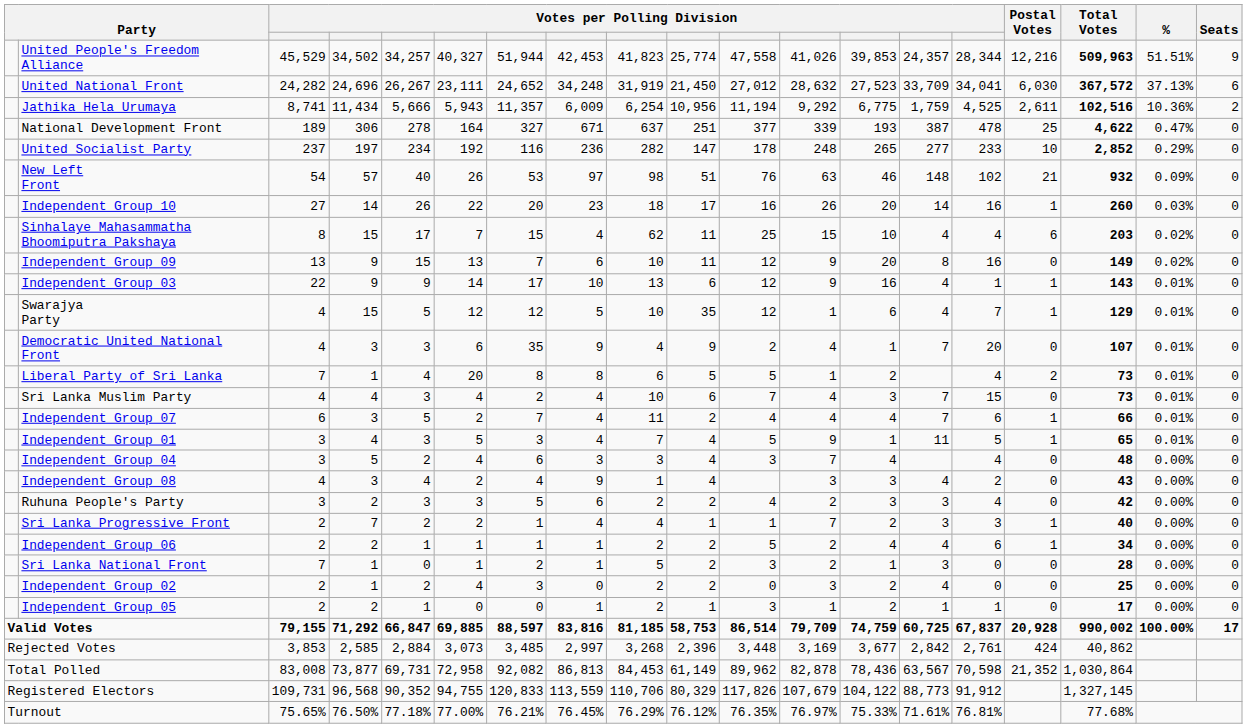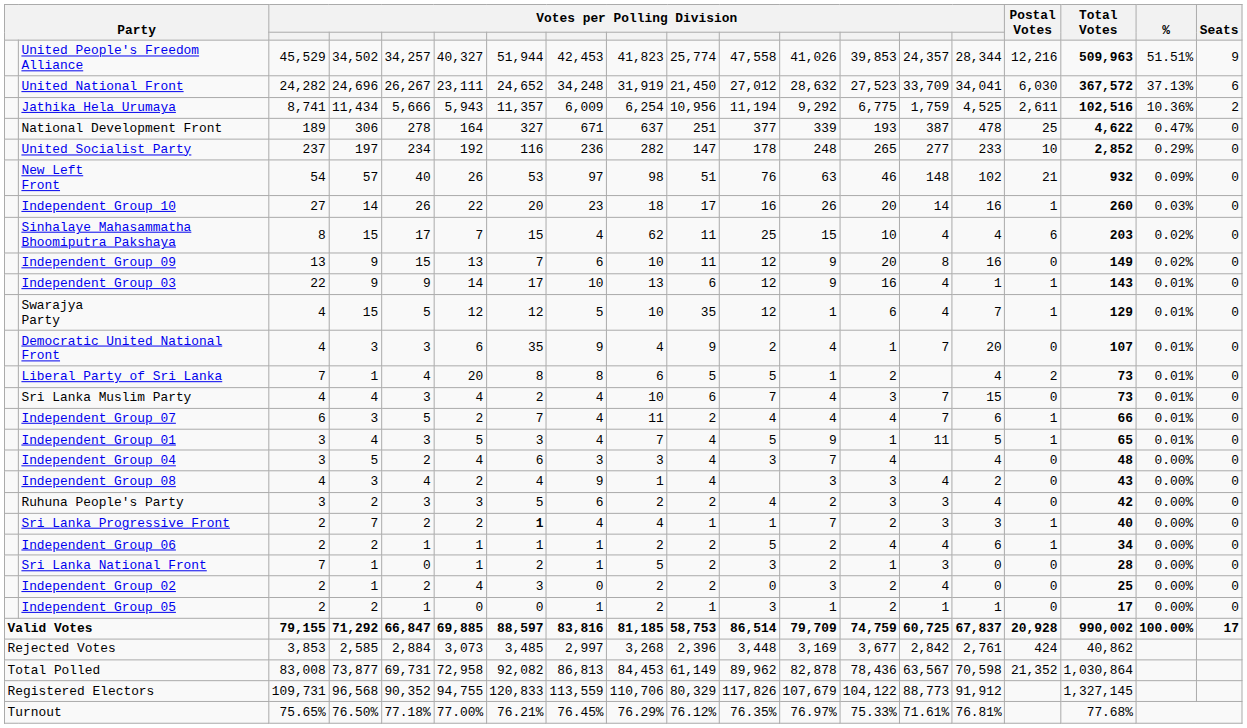(540, 524) normal -> (540, 524) bold
